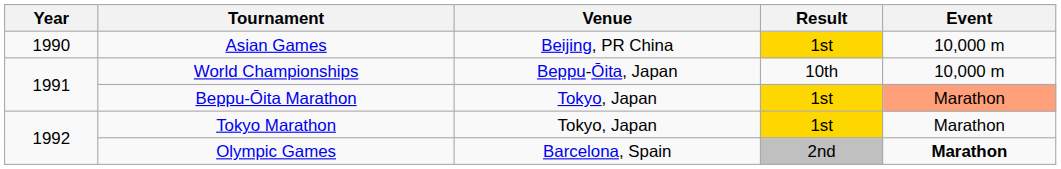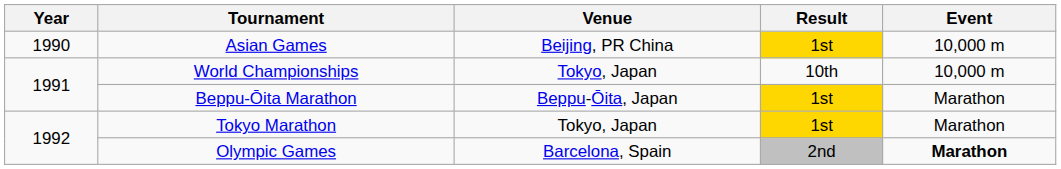(607, 72) Beppu-Ōita, Japan -> (607, 72) Tokyo, Japan
(607, 98) Tokyo, Japan -> (607, 98) Beppu-Ōita, Japan
(969, 98) lightsalmon background -> (969, 98) no background
